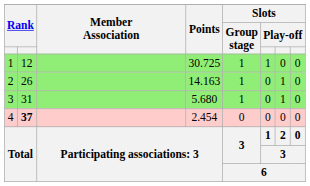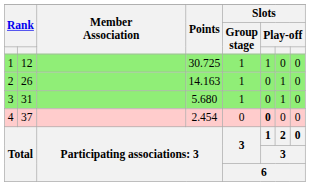(27, 117) bold -> (27, 117) normal
(268, 117) normal -> (268, 117) bold
